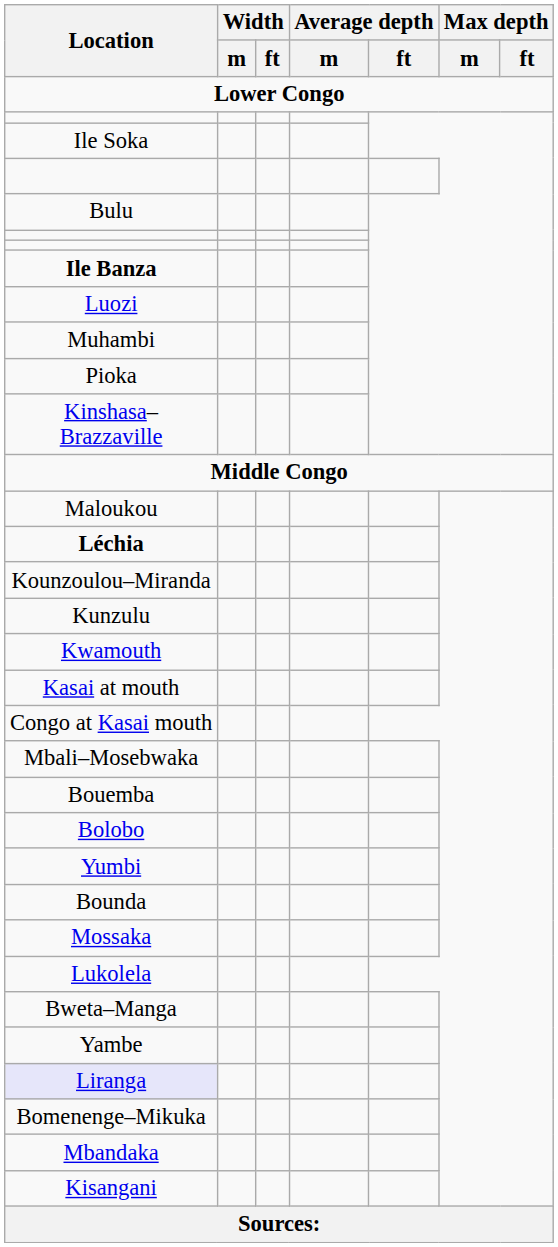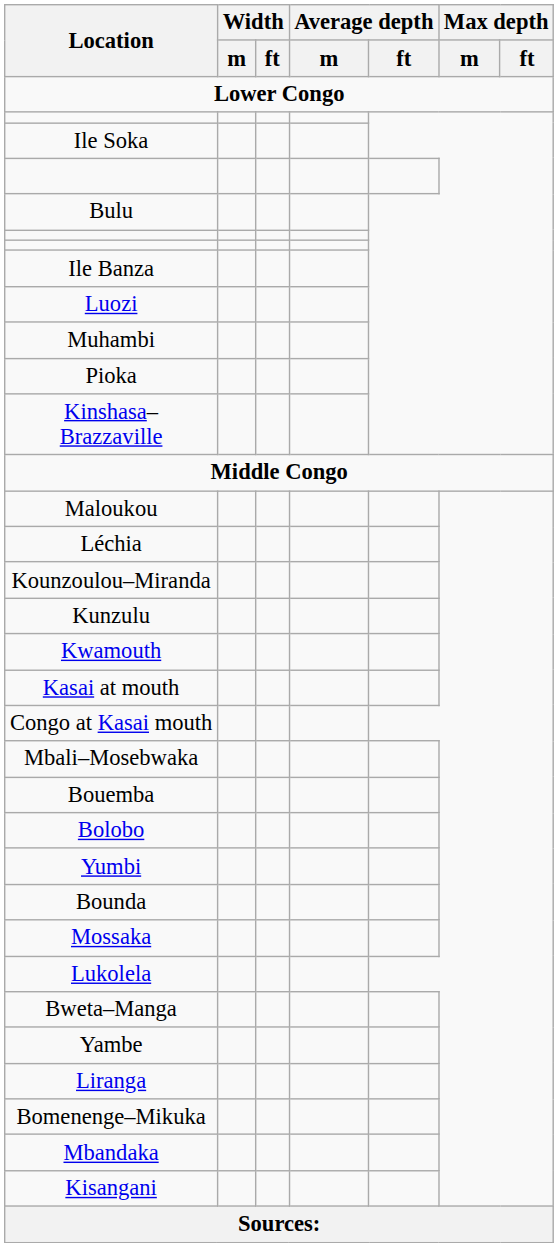(111, 268) bold -> (111, 268) normal
(111, 544) bold -> (111, 544) normal
(111, 1080) lavender background -> (111, 1080) no background
